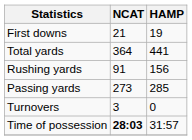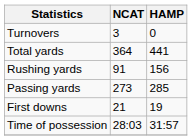rows swapped: (37, 32) <-> (33, 107)
(128, 125) bold -> (127, 125) normal
